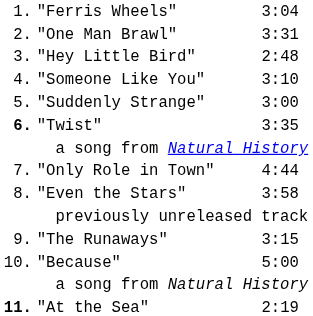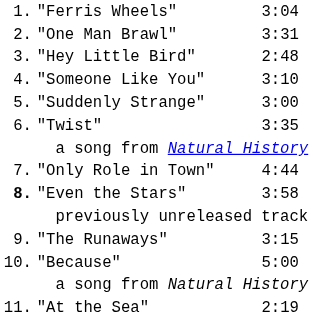(23, 126) bold -> (23, 126) normal
(23, 194) normal -> (23, 194) bold
(18, 308) bold -> (18, 308) normal
